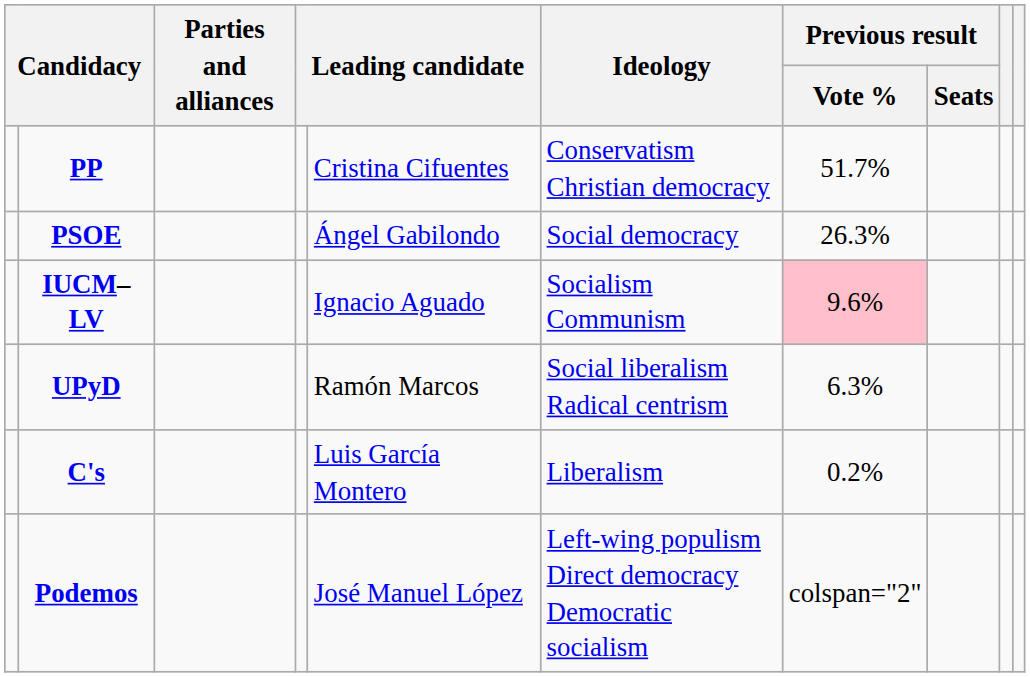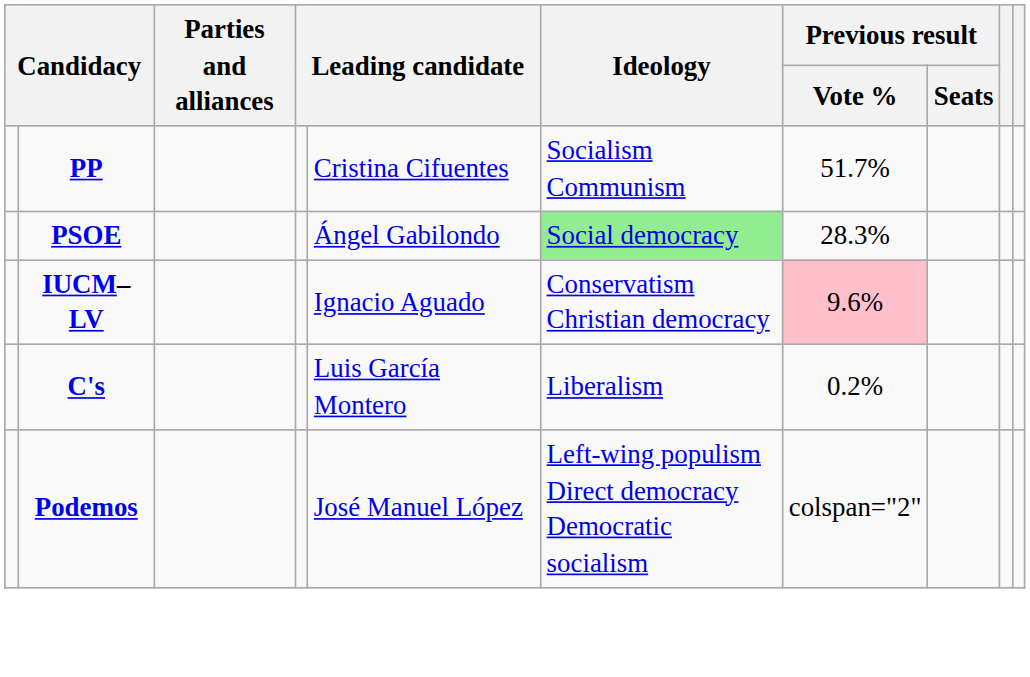(658, 168) Conservatism Christian democracy -> (616, 168) Socialism Communism
(643, 235) no background -> (643, 235) lightgreen background
(855, 235) 26.3% -> (855, 235) 28.3%
(616, 302) Socialism Communism -> (658, 302) Conservatism Christian democracy
- row: (86, 387)
